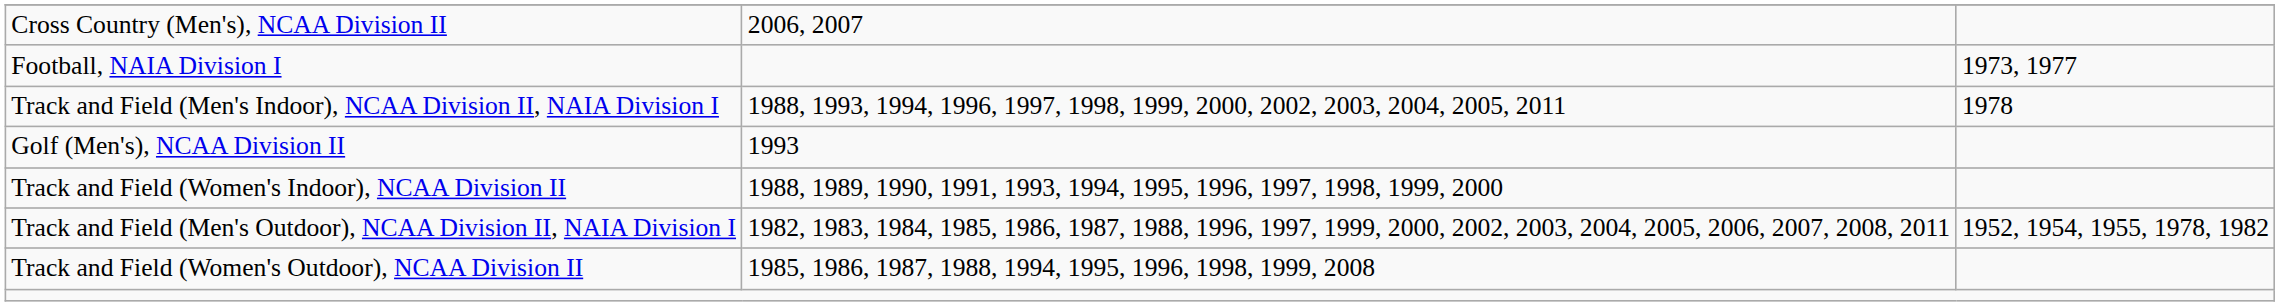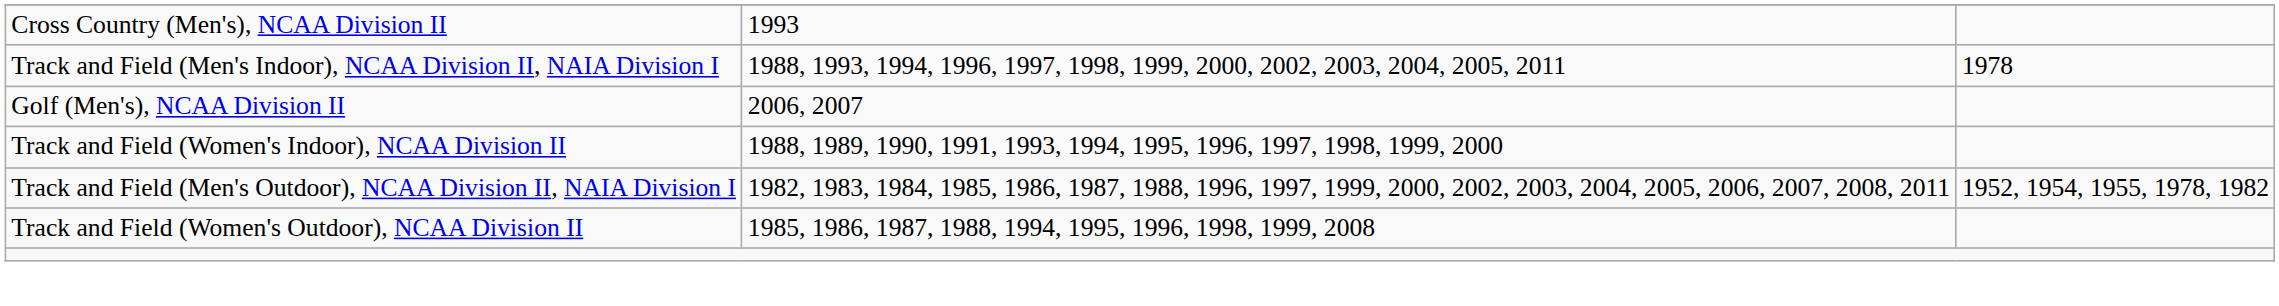(805, 24) 2006, 2007 -> (773, 24) 1993
- row: (146, 65)
(773, 146) 1993 -> (805, 106) 2006, 2007
